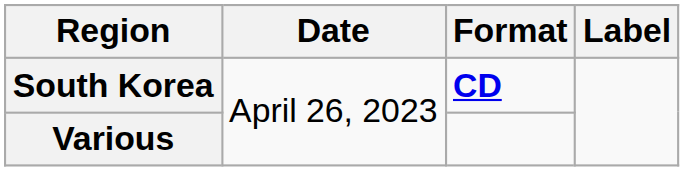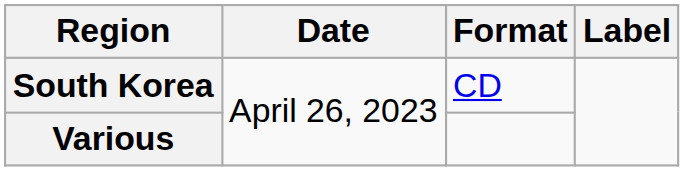(477, 84) bold -> (477, 84) normal
